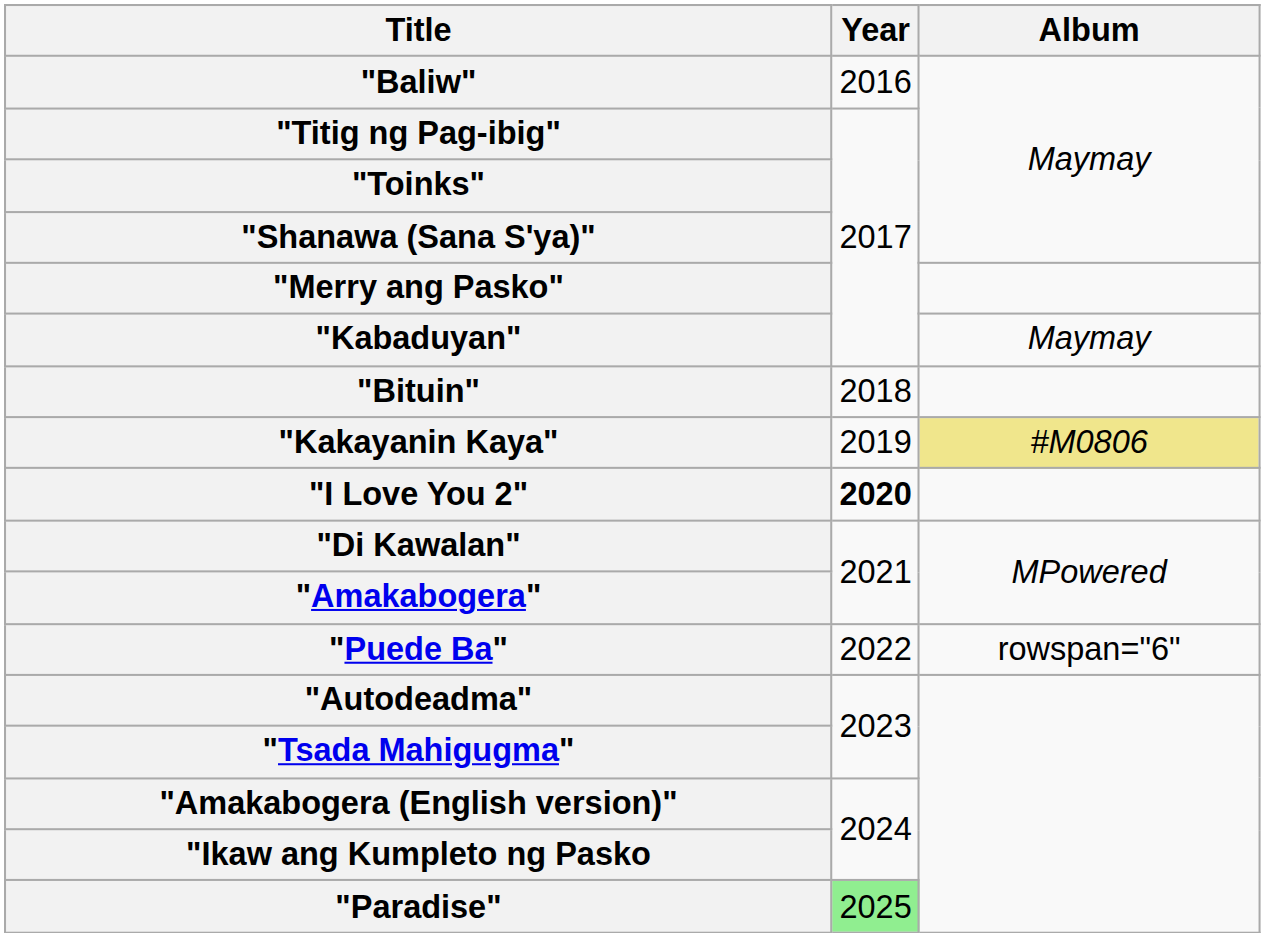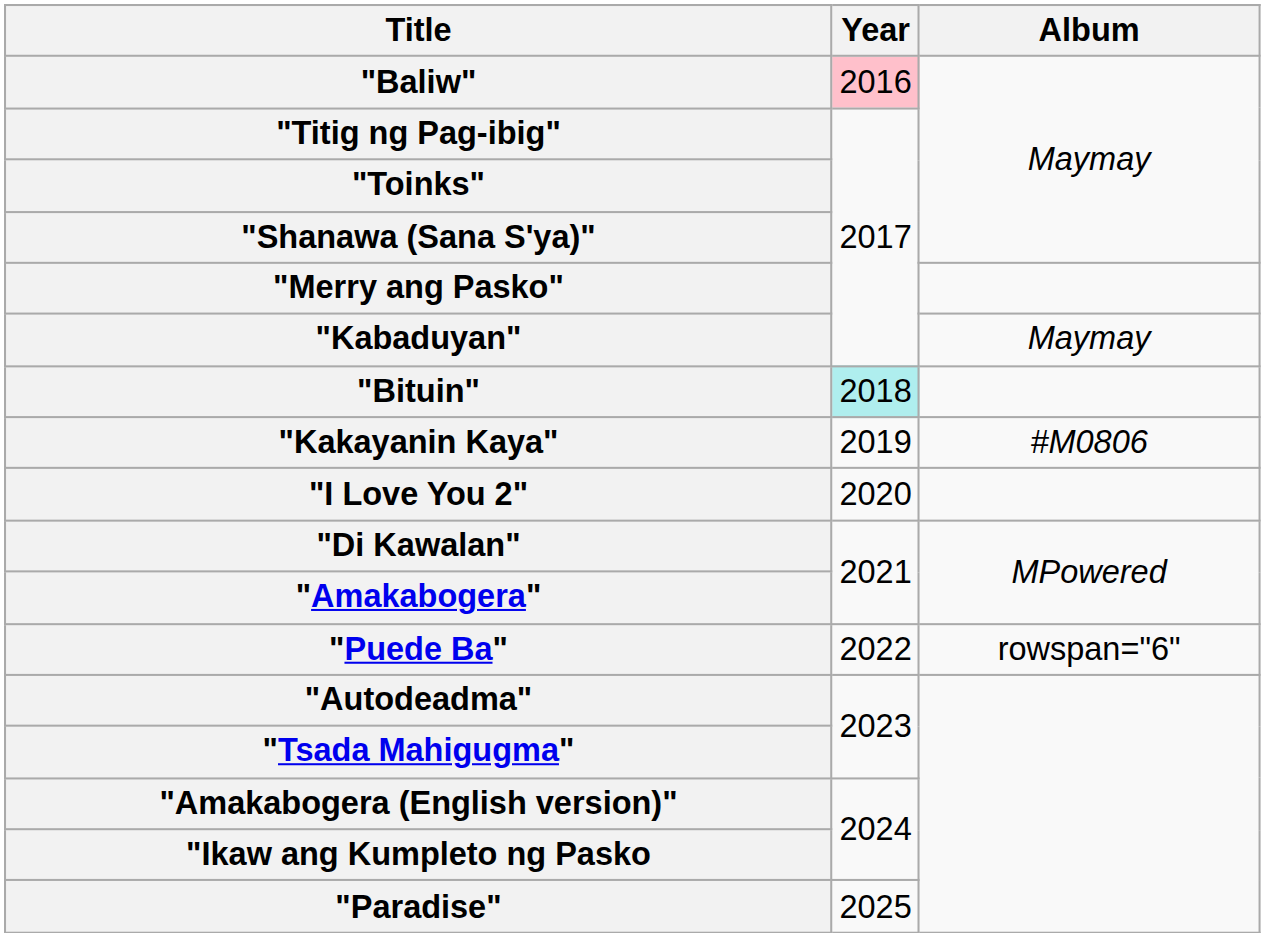(876, 81) no background -> (876, 81) pink background
(876, 390) no background -> (876, 390) paleturquoise background
(1089, 442) khaki background -> (1089, 442) no background
(876, 493) bold -> (876, 493) normal
(876, 905) lightgreen background -> (876, 905) no background
